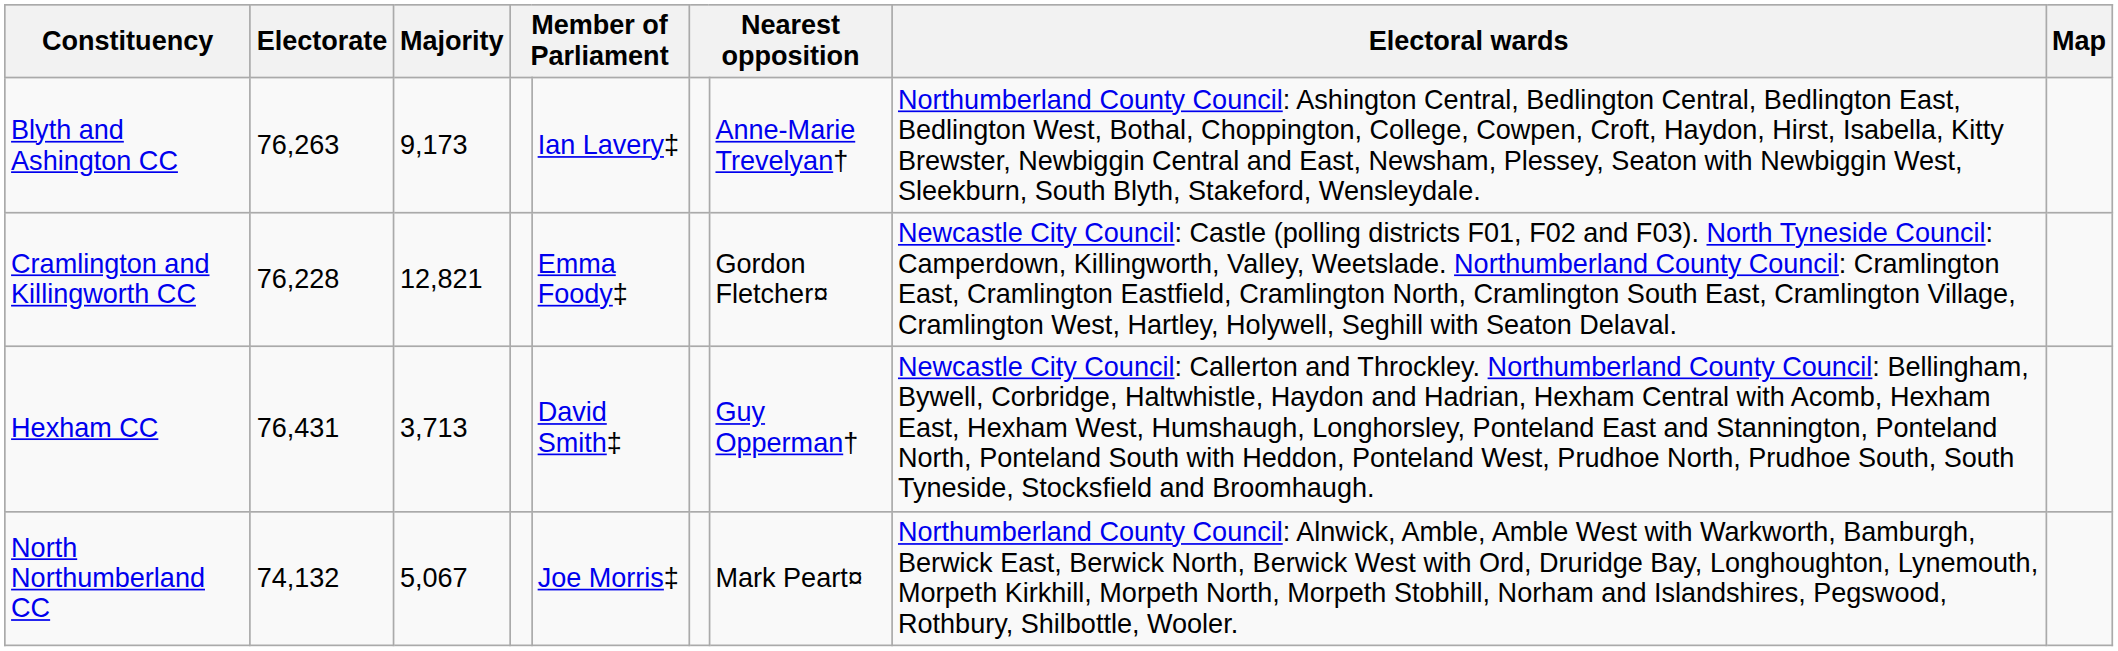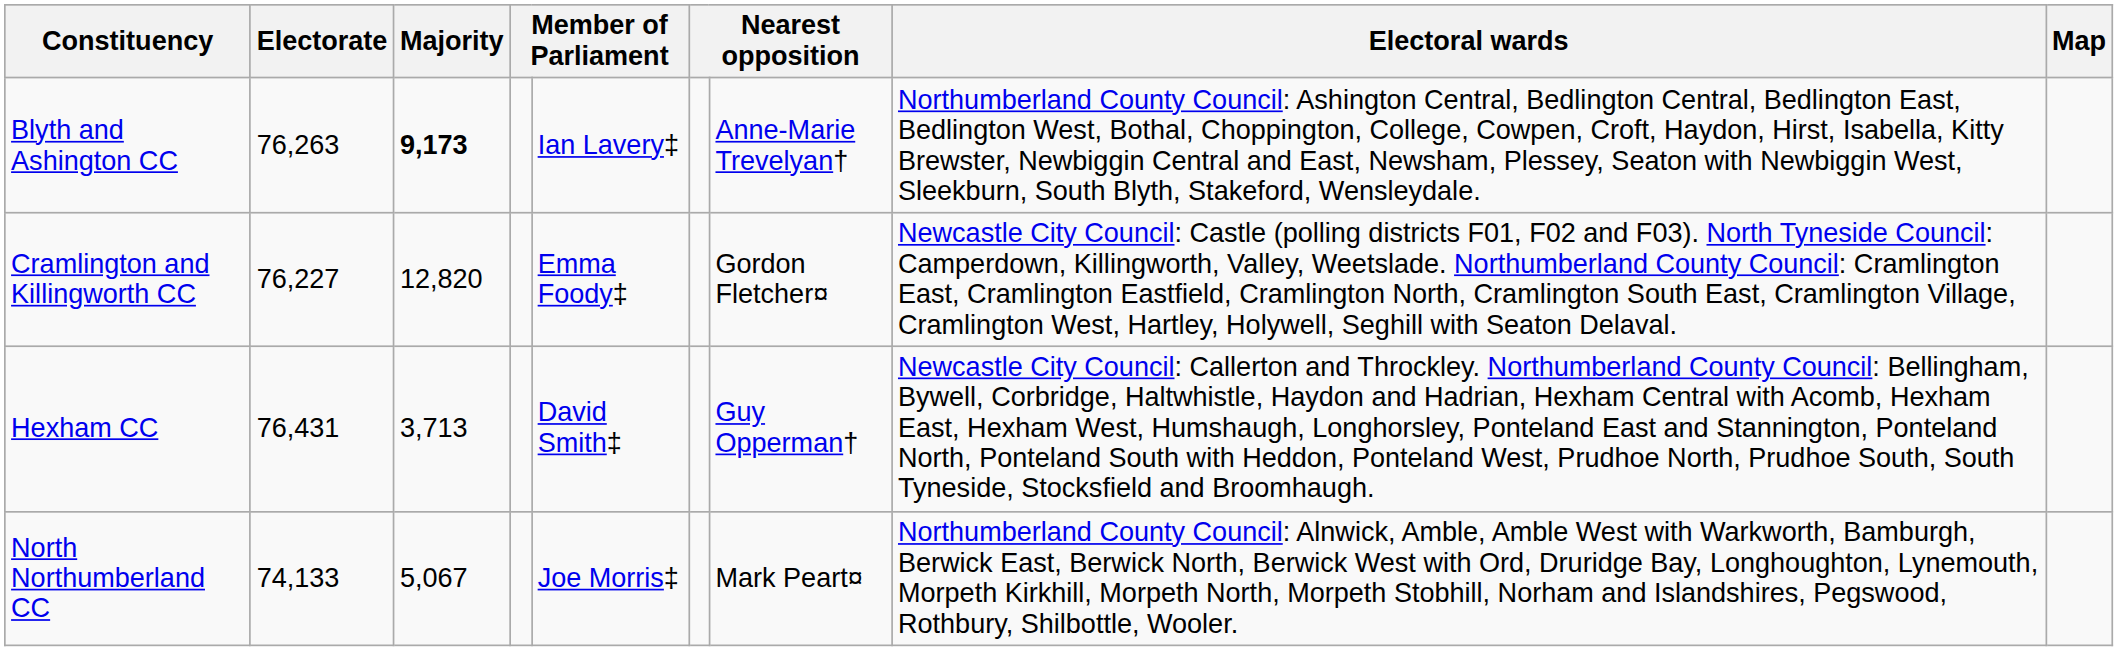(434, 144) normal -> (434, 144) bold
(298, 279) 76,228 -> (298, 279) 76,227
(441, 279) 12,821 -> (441, 279) 12,820
(298, 577) 74,132 -> (298, 577) 74,133
